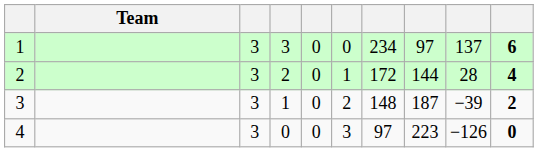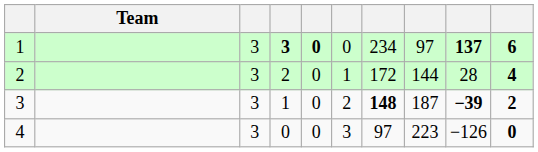(285, 47) normal -> (285, 47) bold
(316, 47) normal -> (316, 47) bold
(468, 47) normal -> (468, 47) bold
(383, 103) normal -> (383, 103) bold
(468, 103) normal -> (468, 103) bold
